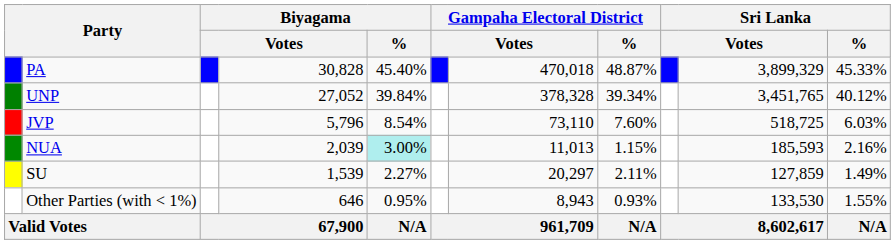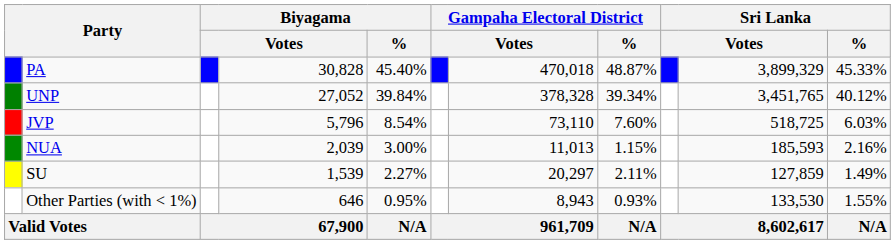(405, 148) paleturquoise background -> (405, 148) no background
